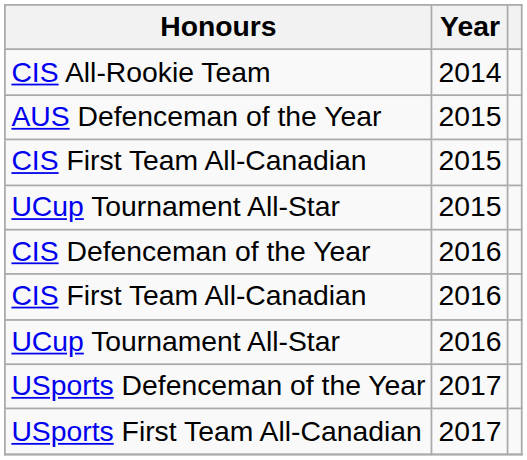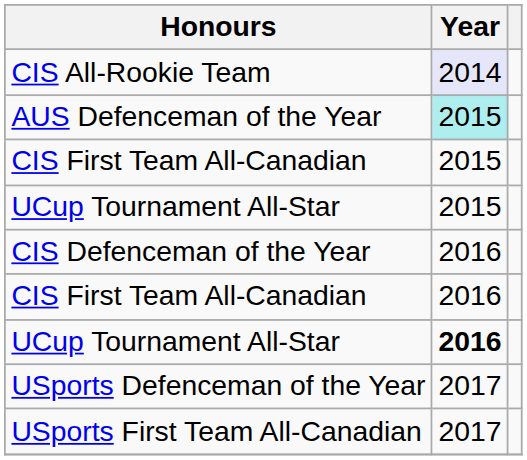(470, 71) no background -> (470, 71) lavender background
(470, 116) no background -> (470, 116) paleturquoise background
(470, 341) normal -> (470, 341) bold
